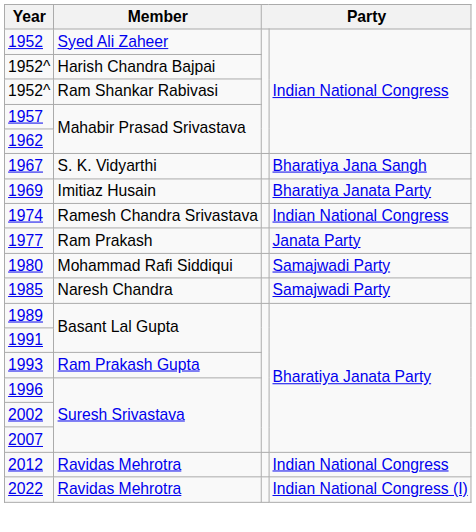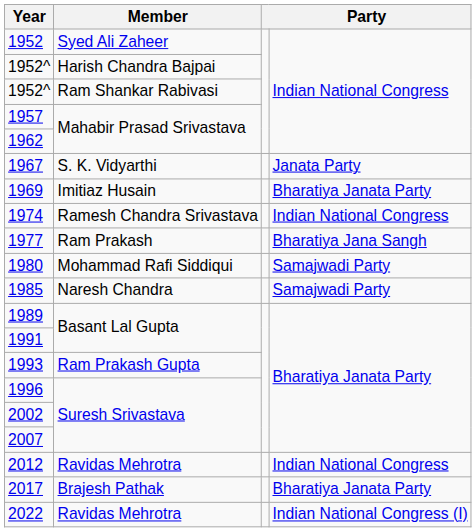(350, 166) Bharatiya Jana Sangh -> (317, 166) Janata Party
(317, 240) Janata Party -> (350, 240) Bharatiya Jana Sangh
+ row: (26, 489)
